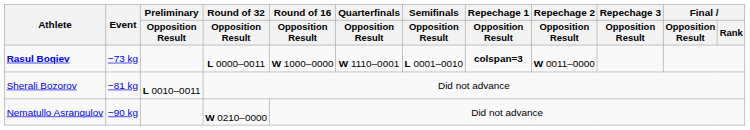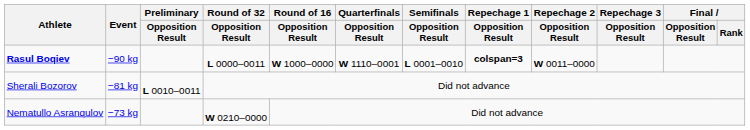(123, 59) −73 kg -> (123, 59) −90 kg
(123, 112) −90 kg -> (123, 112) −73 kg
